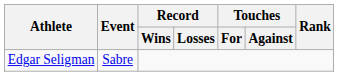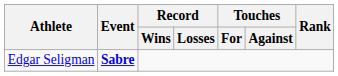(118, 60) normal -> (118, 60) bold
